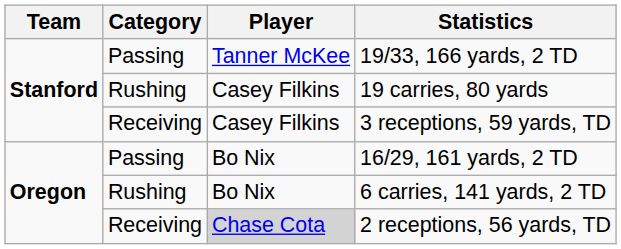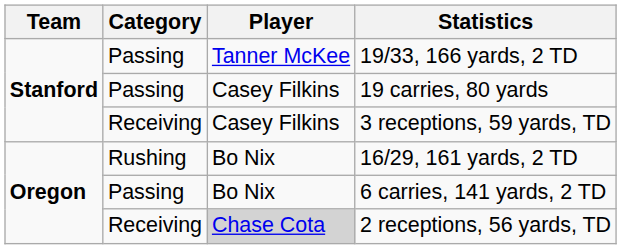(147, 89) Rushing -> (146, 89) Passing
(146, 157) Passing -> (147, 157) Rushing
(147, 191) Rushing -> (146, 191) Passing
